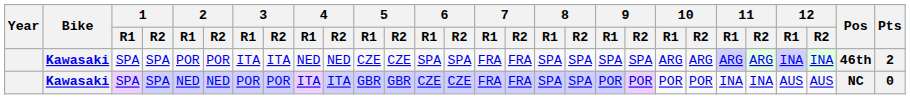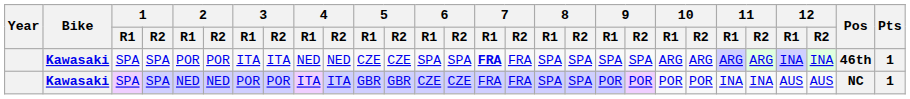(490, 60) normal -> (490, 60) bold
(890, 60) 2 -> (890, 60) 1
(890, 82) 0 -> (890, 82) 1
